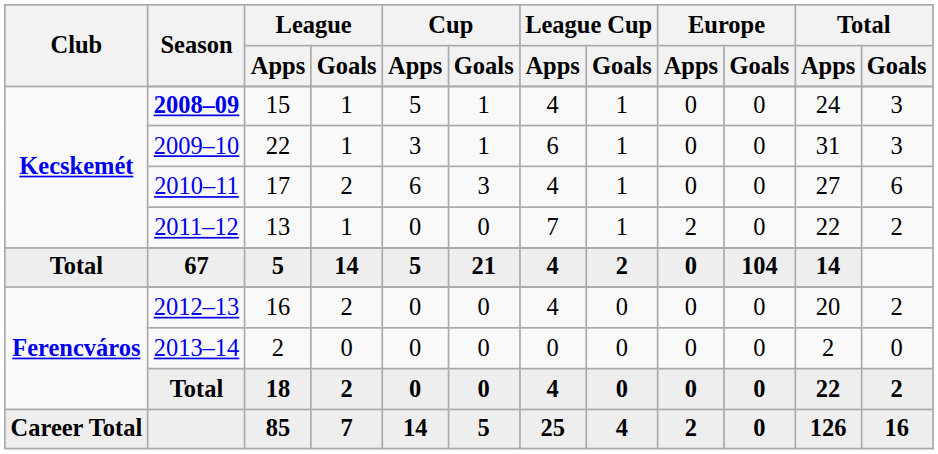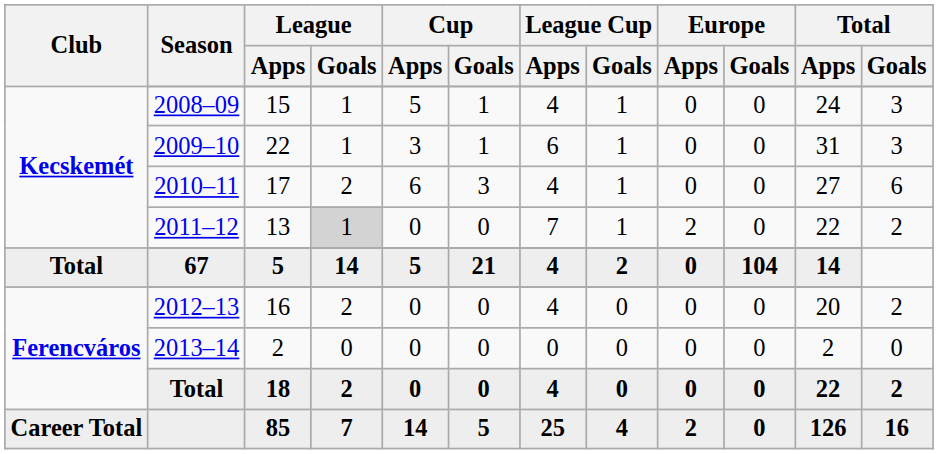(196, 105) bold -> (196, 105) normal
(347, 226) no background -> (347, 226) lightgrey background
